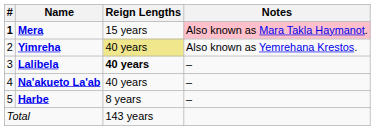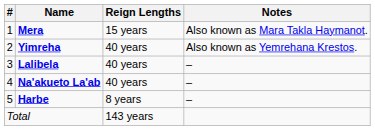(10, 30) bold -> (10, 30) normal
(277, 30) pink background -> (277, 30) no background
(126, 47) khaki background -> (126, 47) no background
(127, 64) bold -> (126, 64) normal
